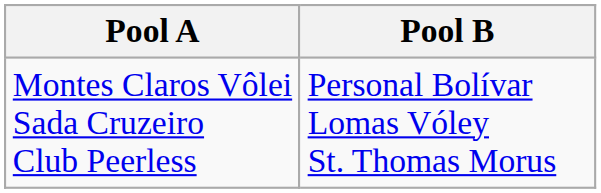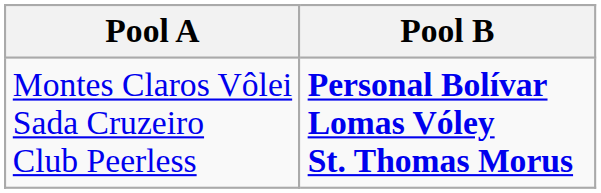(432, 122) normal -> (440, 122) bold
